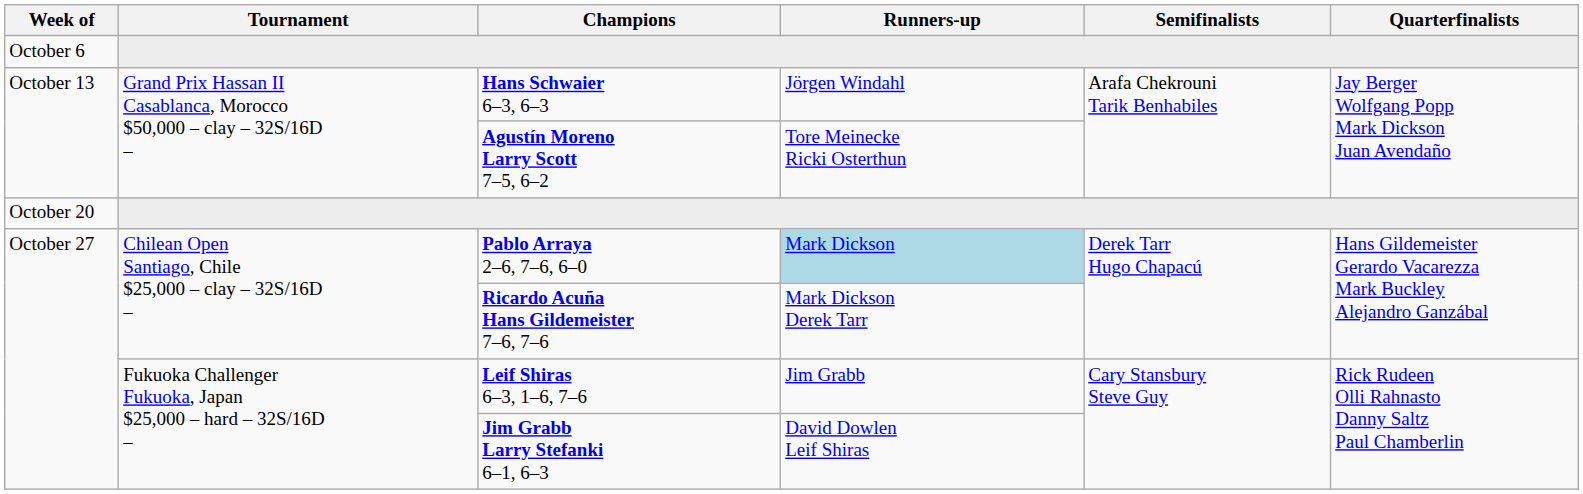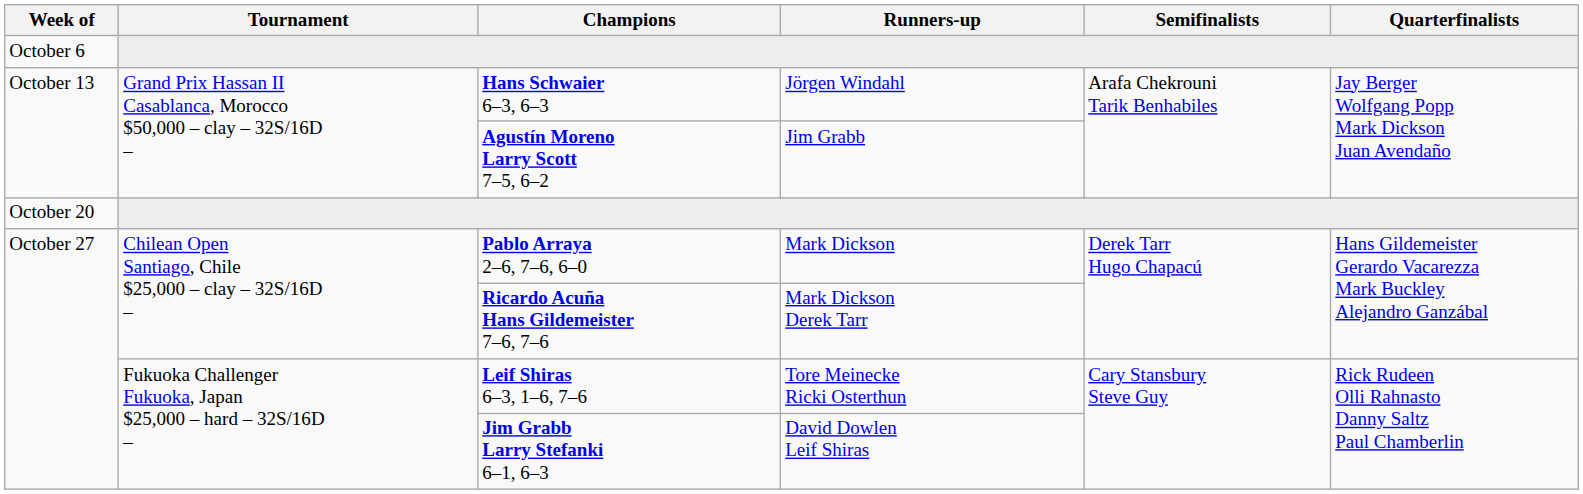(846, 147) Tore Meinecke Ricki Osterthun -> (825, 136) Jim Grabb
(840, 244) lightblue background -> (840, 244) no background
(825, 374) Jim Grabb -> (846, 385) Tore Meinecke Ricki Osterthun
